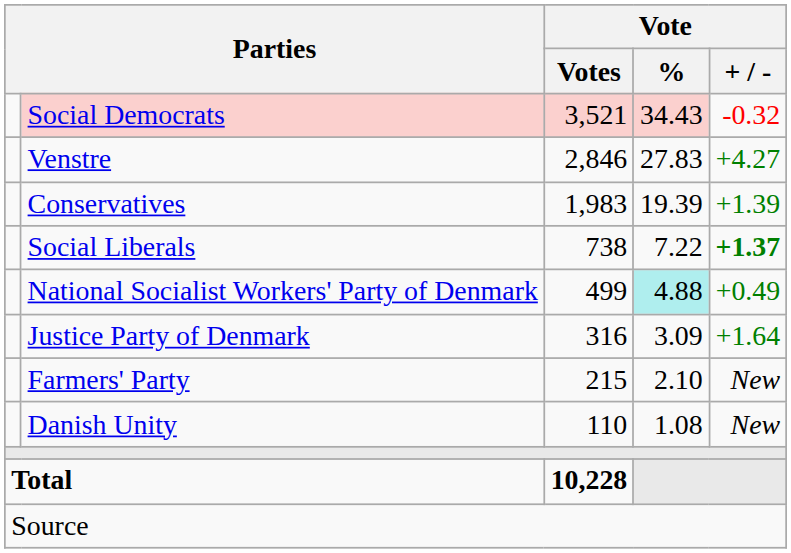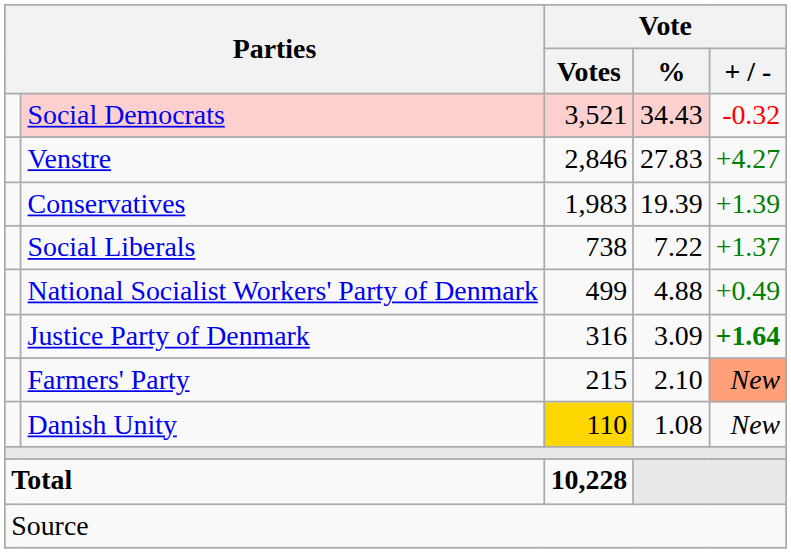(748, 247) bold -> (748, 247) normal
(678, 291) paleturquoise background -> (678, 291) no background
(748, 335) normal -> (748, 335) bold
(755, 379) no background -> (755, 379) lightsalmon background
(607, 423) no background -> (607, 423) gold background
